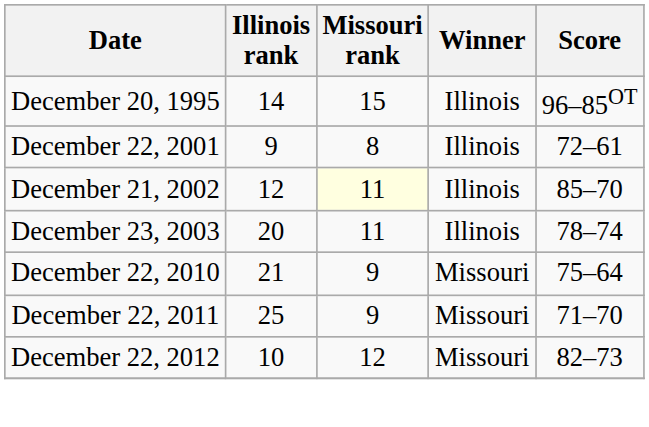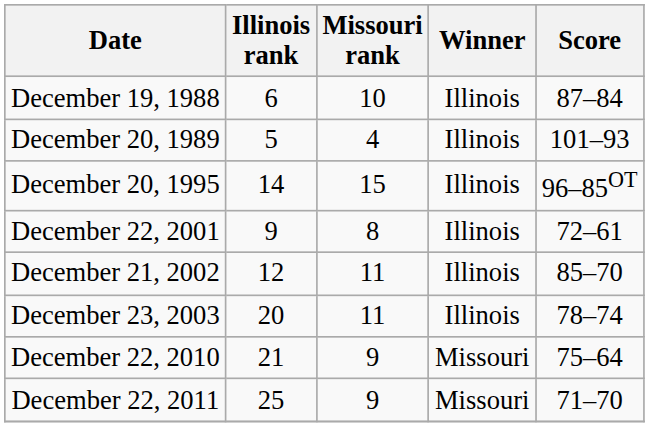+ row: (115, 97)
+ row: (115, 139)
(373, 188) lightyellow background -> (373, 273) no background
- row: (115, 357)
